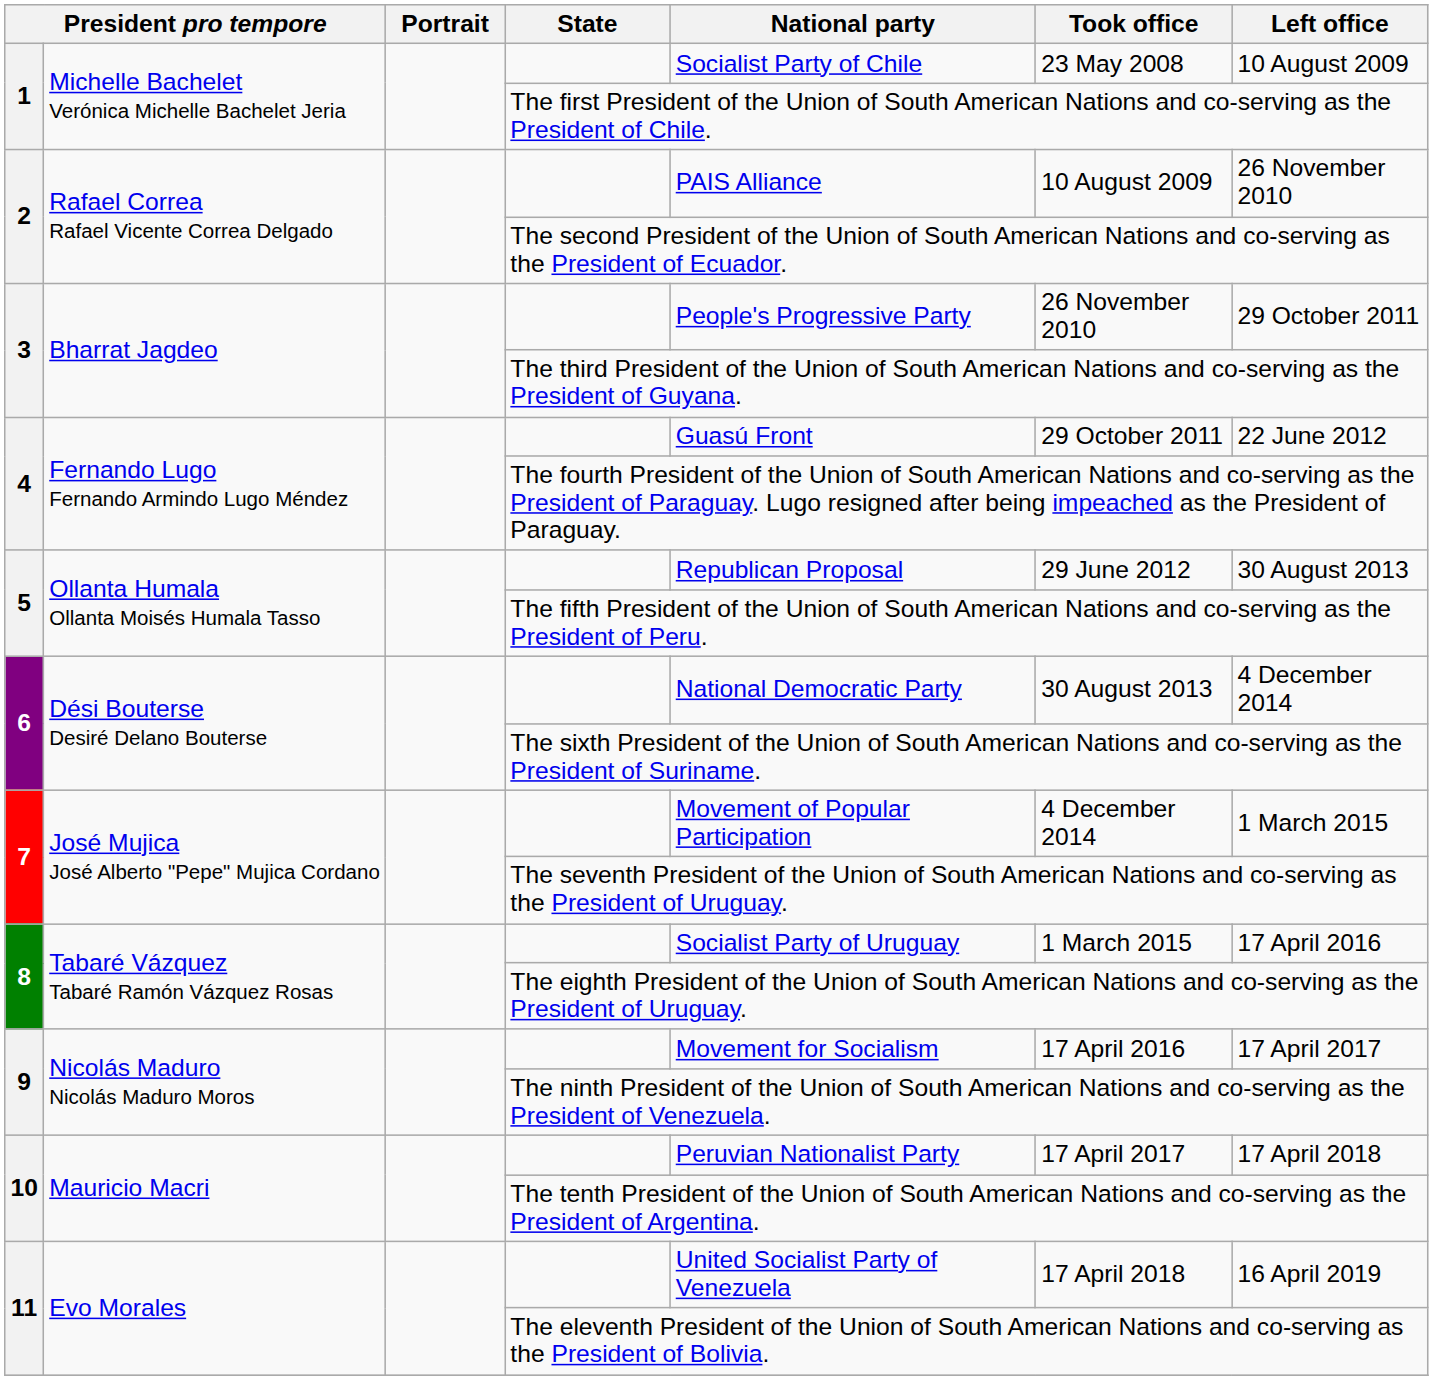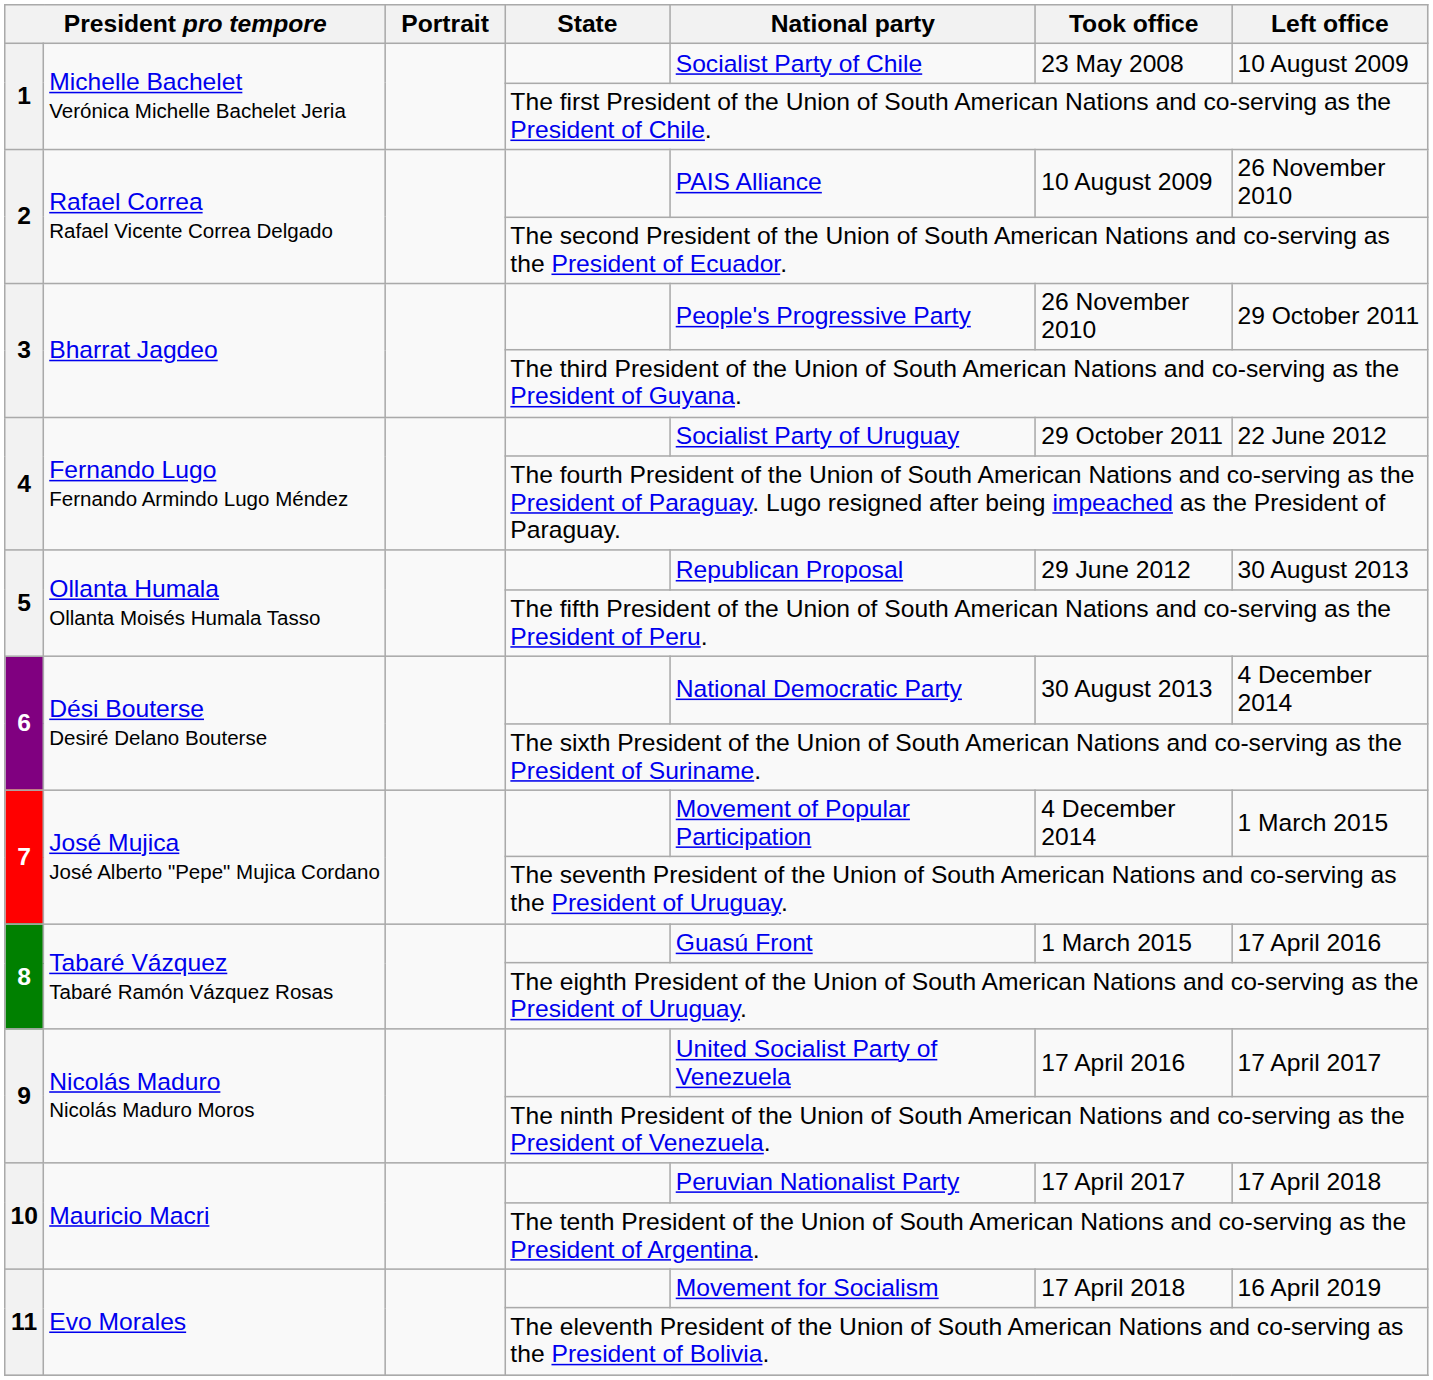(744, 436) Guasú Front -> (817, 436) Socialist Party of Uruguay
(817, 942) Socialist Party of Uruguay -> (744, 942) Guasú Front
(807, 1048) Movement for Socialism -> (807, 1062) United Socialist Party of Venezuela
(807, 1274) United Socialist Party of Venezuela -> (807, 1288) Movement for Socialism
